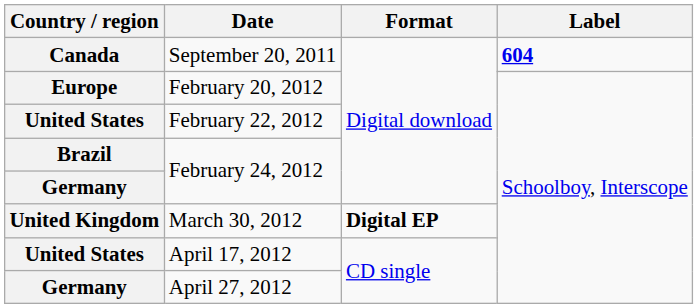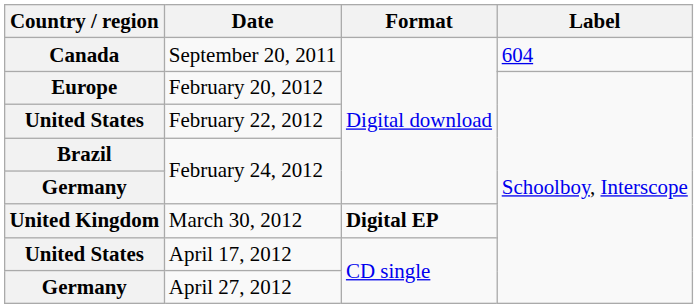(517, 54) bold -> (517, 54) normal
